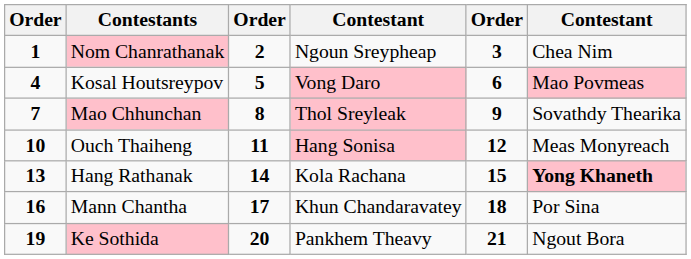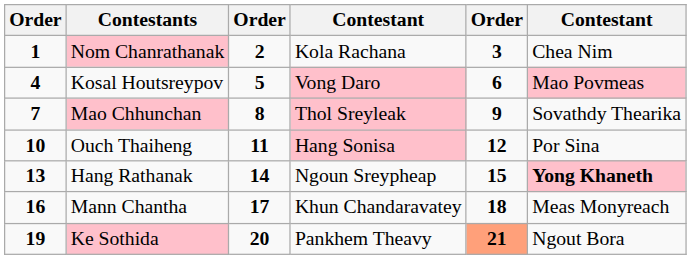(366, 51) Ngoun Sreypheap -> (350, 51) Kola Rachana
(601, 144) Meas Monyreach -> (566, 144) Por Sina
(350, 176) Kola Rachana -> (366, 176) Ngoun Sreypheap
(566, 207) Por Sina -> (601, 207) Meas Monyreach
(497, 238) no background -> (497, 238) lightsalmon background
